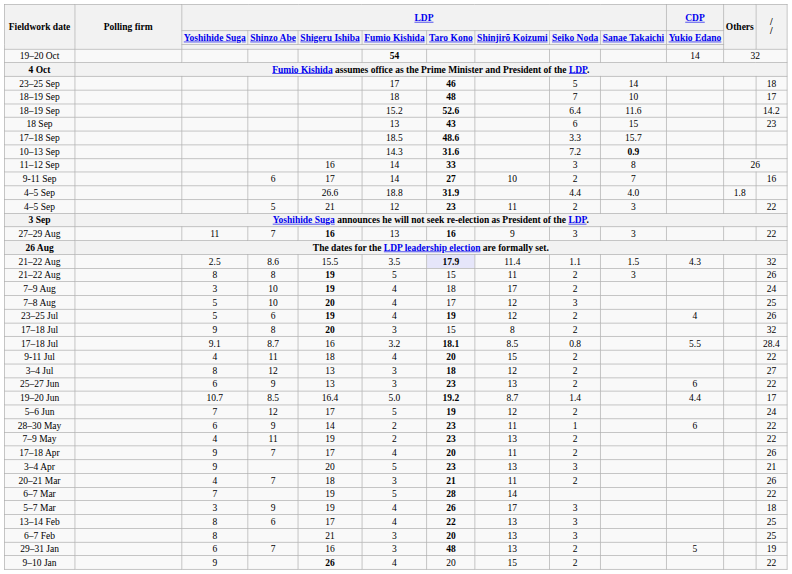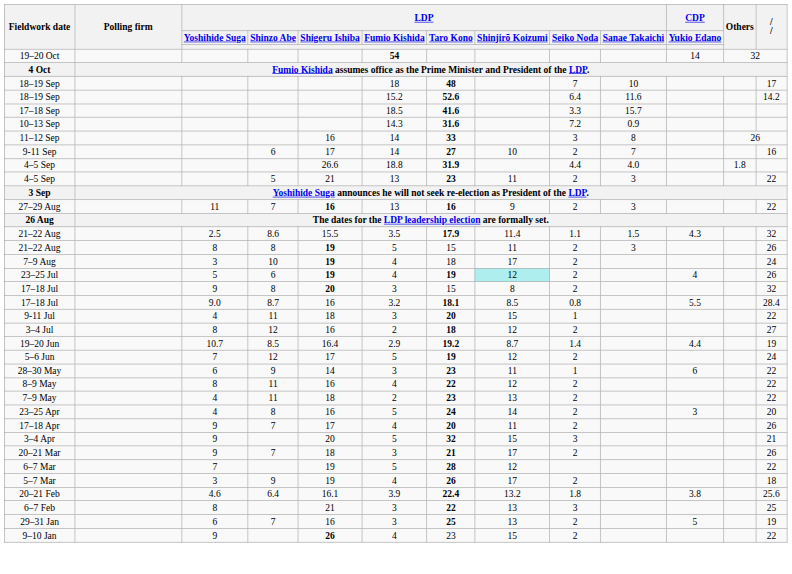- row: (40, 84)
- row: (40, 125)
(451, 138) 48.6 -> (451, 111) 41.6
(633, 152) bold -> (633, 125) normal
(394, 207) 12 -> (394, 179) 13
(575, 234) 3 -> (575, 207) 2
(451, 262) lavender background -> (451, 234) no background
- row: (40, 303)
(512, 316) no background -> (512, 275) paleturquoise background
(215, 344) 9.1 -> (215, 303) 9.0
(394, 357) 4 -> (394, 316) 3
(575, 357) 2 -> (575, 316) 1
(330, 371) 13 -> (330, 330) 16
(394, 371) 3 -> (394, 330) 2
- row: (40, 385)
(394, 398) 5.0 -> (394, 344) 2.9
(771, 398) 17 -> (771, 344) 19
(394, 426) 2 -> (394, 371) 3
+ row: (40, 385)
(330, 440) 19 -> (330, 398) 18
+ row: (40, 412)
(451, 467) 23 -> (451, 440) 32
(512, 467) 13 -> (512, 440) 15
(215, 481) 4 -> (215, 453) 9
(512, 481) 11 -> (512, 453) 17
(512, 494) 14 -> (512, 467) 12
(575, 508) 3 -> (575, 481) 2
+ row: (40, 494)
- row: (40, 522)
(451, 535) 20 -> (451, 508) 22
(451, 549) 48 -> (451, 522) 25
(451, 563) 20 -> (451, 535) 23
